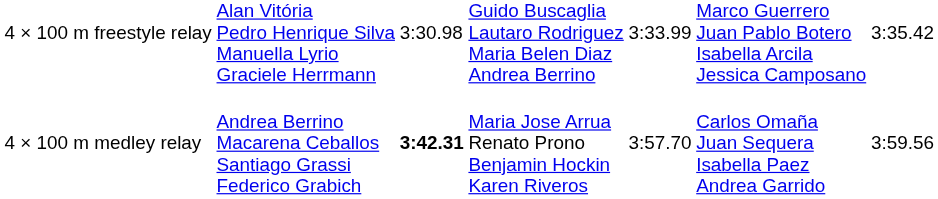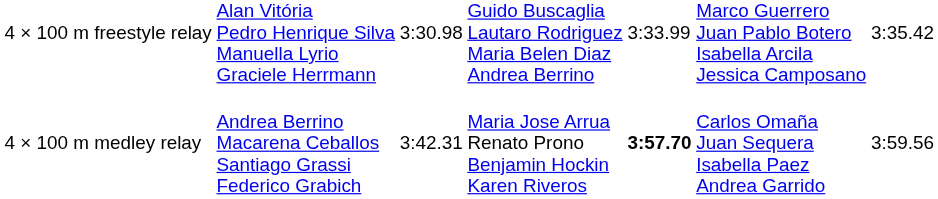(432, 143) bold -> (431, 143) normal
(660, 143) normal -> (659, 143) bold
